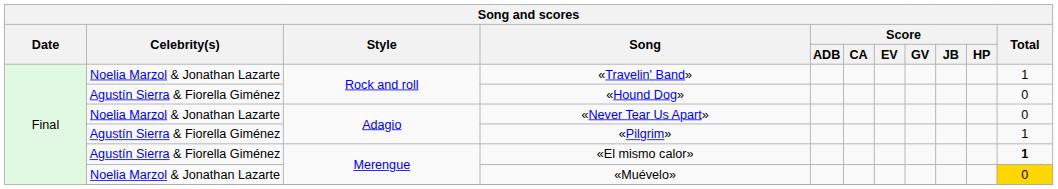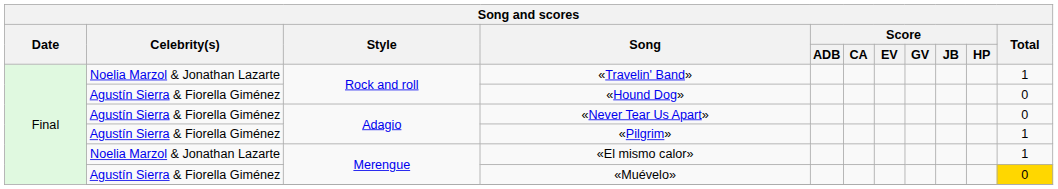(185, 114) Noelia Marzol & Jonathan Lazarte -> (185, 114) Agustín Sierra & Fiorella Giménez
(185, 154) Agustín Sierra & Fiorella Giménez -> (185, 154) Noelia Marzol & Jonathan Lazarte
(1025, 154) bold -> (1025, 154) normal
(185, 174) Noelia Marzol & Jonathan Lazarte -> (185, 174) Agustín Sierra & Fiorella Giménez
